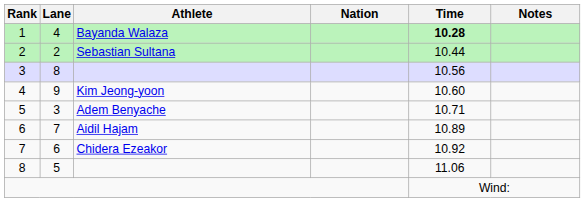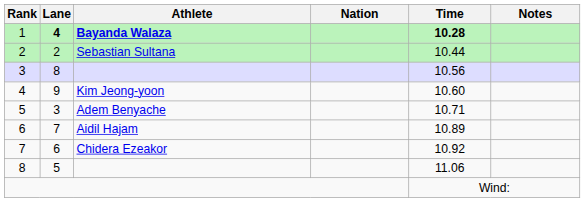(57, 33) normal -> (57, 33) bold
(122, 33) normal -> (124, 33) bold
